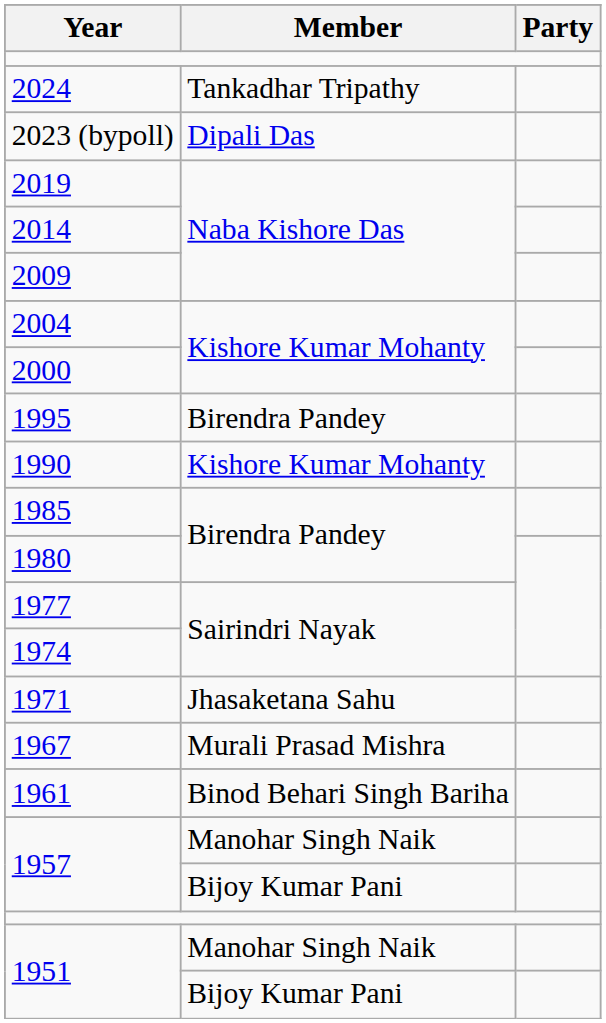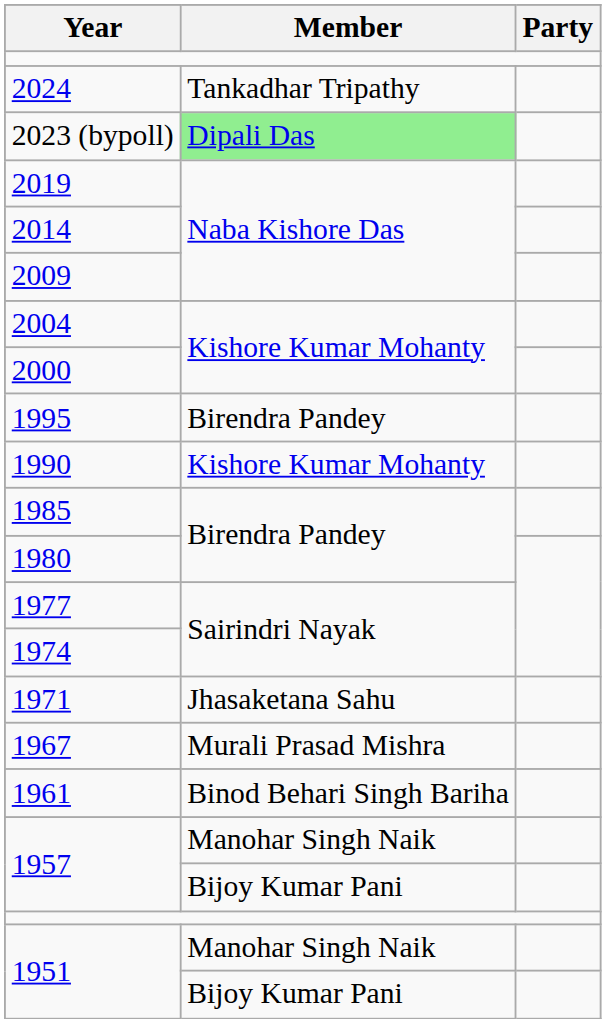(251, 135) no background -> (251, 135) lightgreen background
